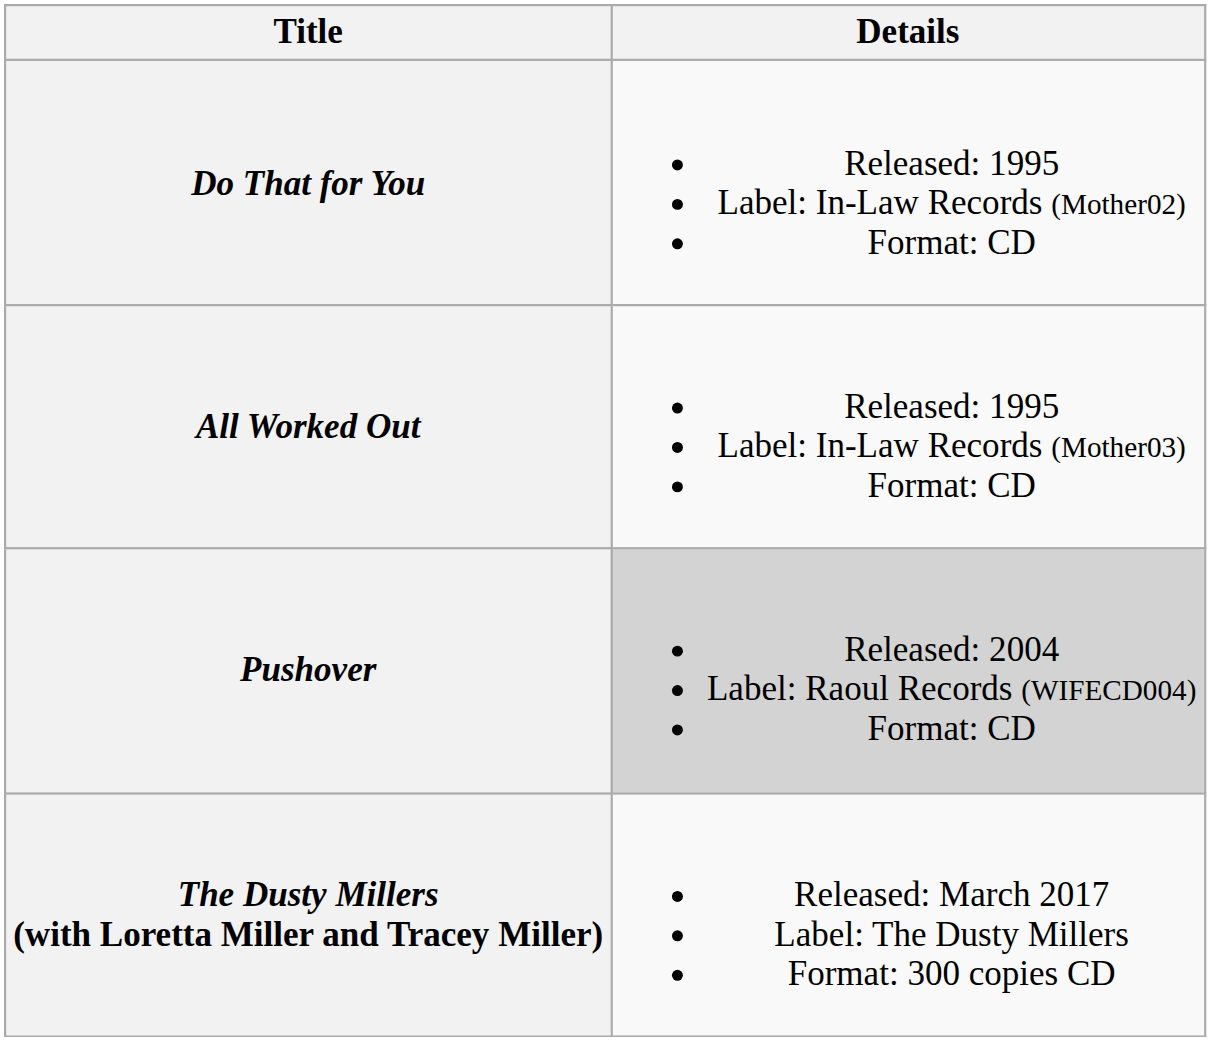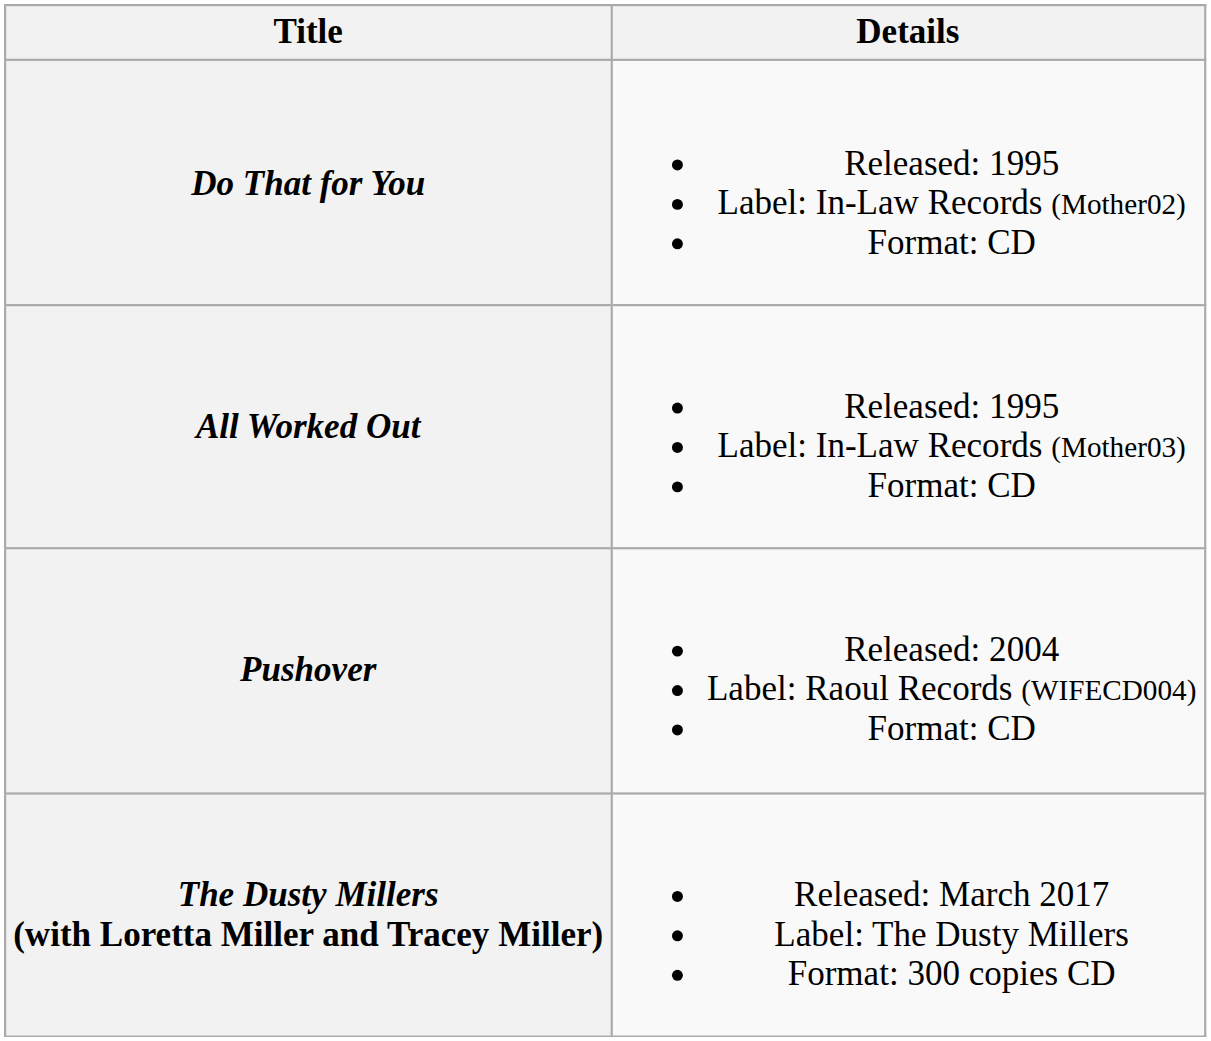(908, 690) lightgrey background -> (908, 690) no background
